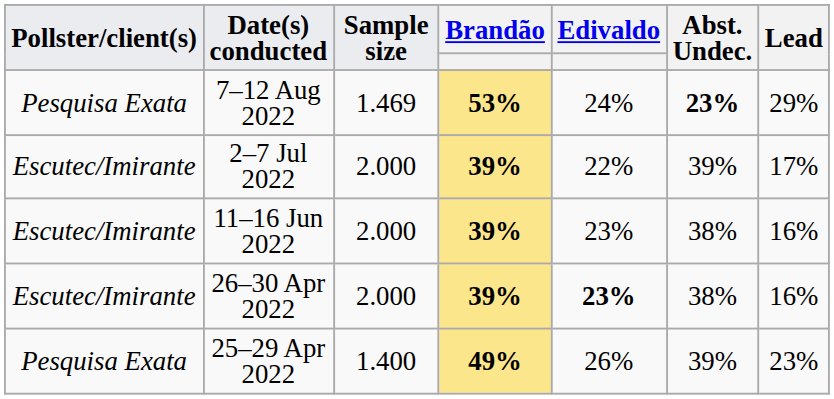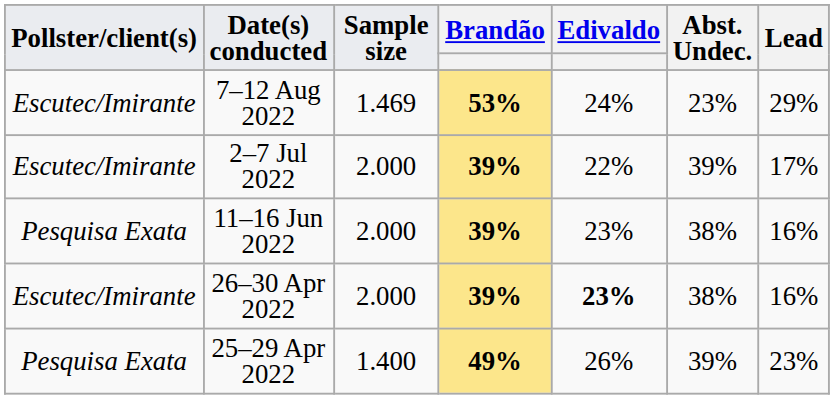(104, 102) Pesquisa Exata -> (104, 102) Escutec/Imirante
(712, 102) bold -> (712, 102) normal
(104, 232) Escutec/Imirante -> (104, 232) Pesquisa Exata
